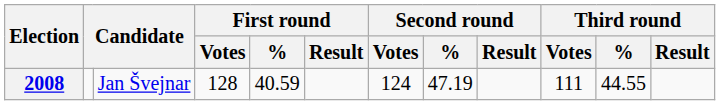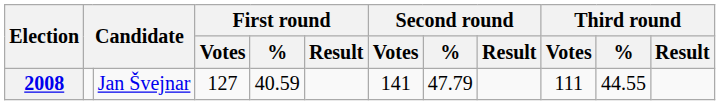(223, 83) 128 -> (223, 83) 127
(396, 83) 124 -> (396, 83) 141
(450, 83) 47.19 -> (450, 83) 47.79
